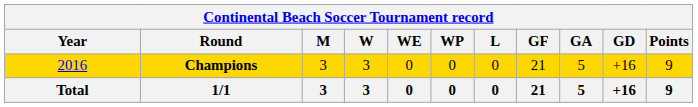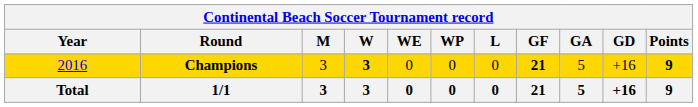(366, 66) normal -> (366, 66) bold
(538, 66) normal -> (538, 66) bold
(669, 66) normal -> (669, 66) bold
